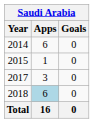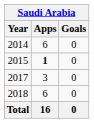(45, 61) normal -> (45, 61) bold
(45, 93) lightblue background -> (45, 93) no background
